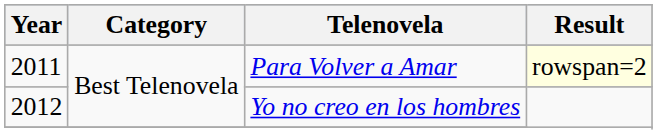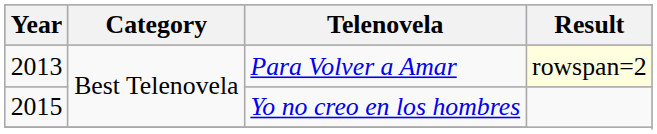(36, 65) 2011 -> (37, 65) 2013
(37, 106) 2012 -> (37, 106) 2015
